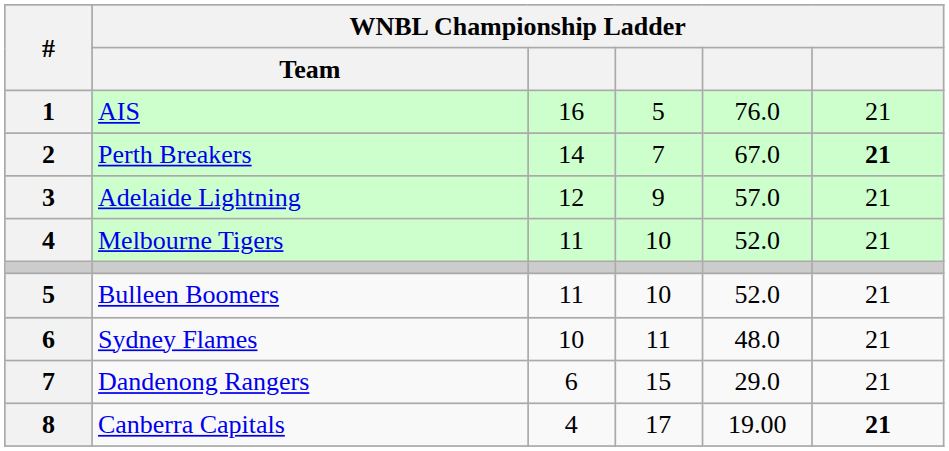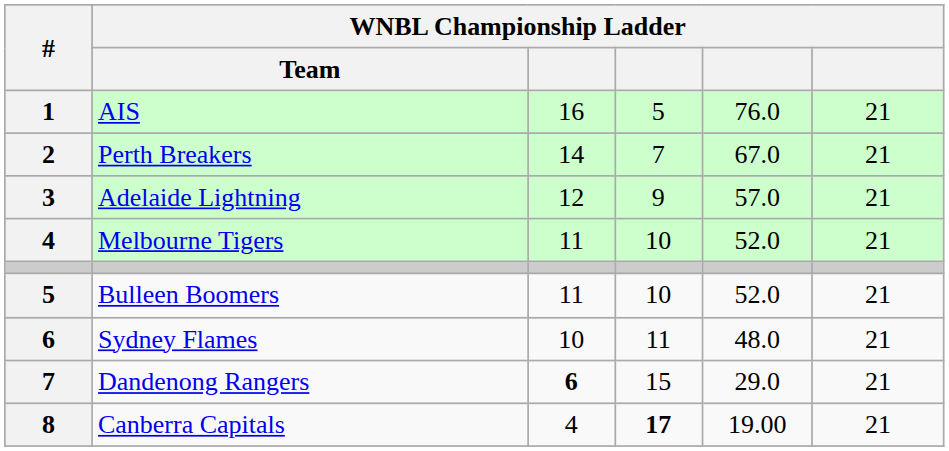(878, 154) bold -> (878, 154) normal
(571, 381) normal -> (571, 381) bold
(658, 423) normal -> (658, 423) bold
(878, 423) bold -> (878, 423) normal
